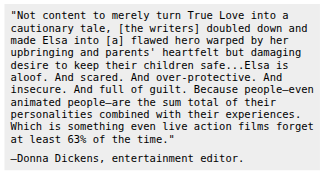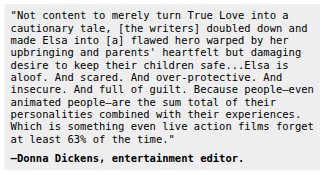(127, 158) normal -> (127, 158) bold
